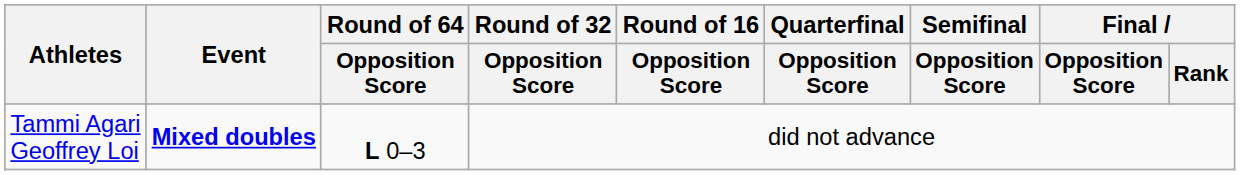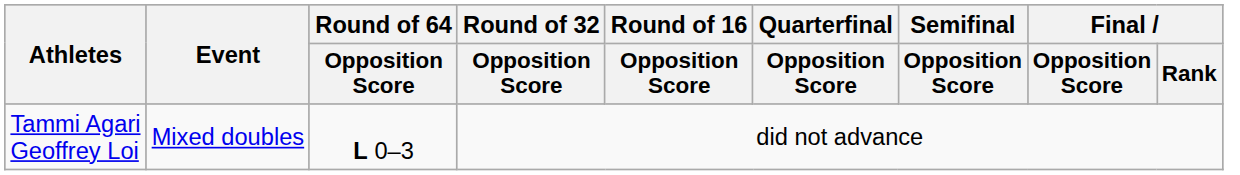(234, 136) bold -> (228, 136) normal
